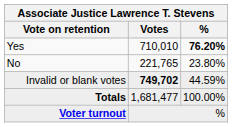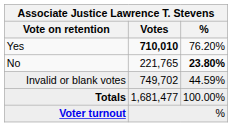(159, 47) normal -> (159, 47) bold
(207, 47) bold -> (207, 47) normal
(207, 63) normal -> (207, 63) bold
(159, 80) bold -> (159, 80) normal
